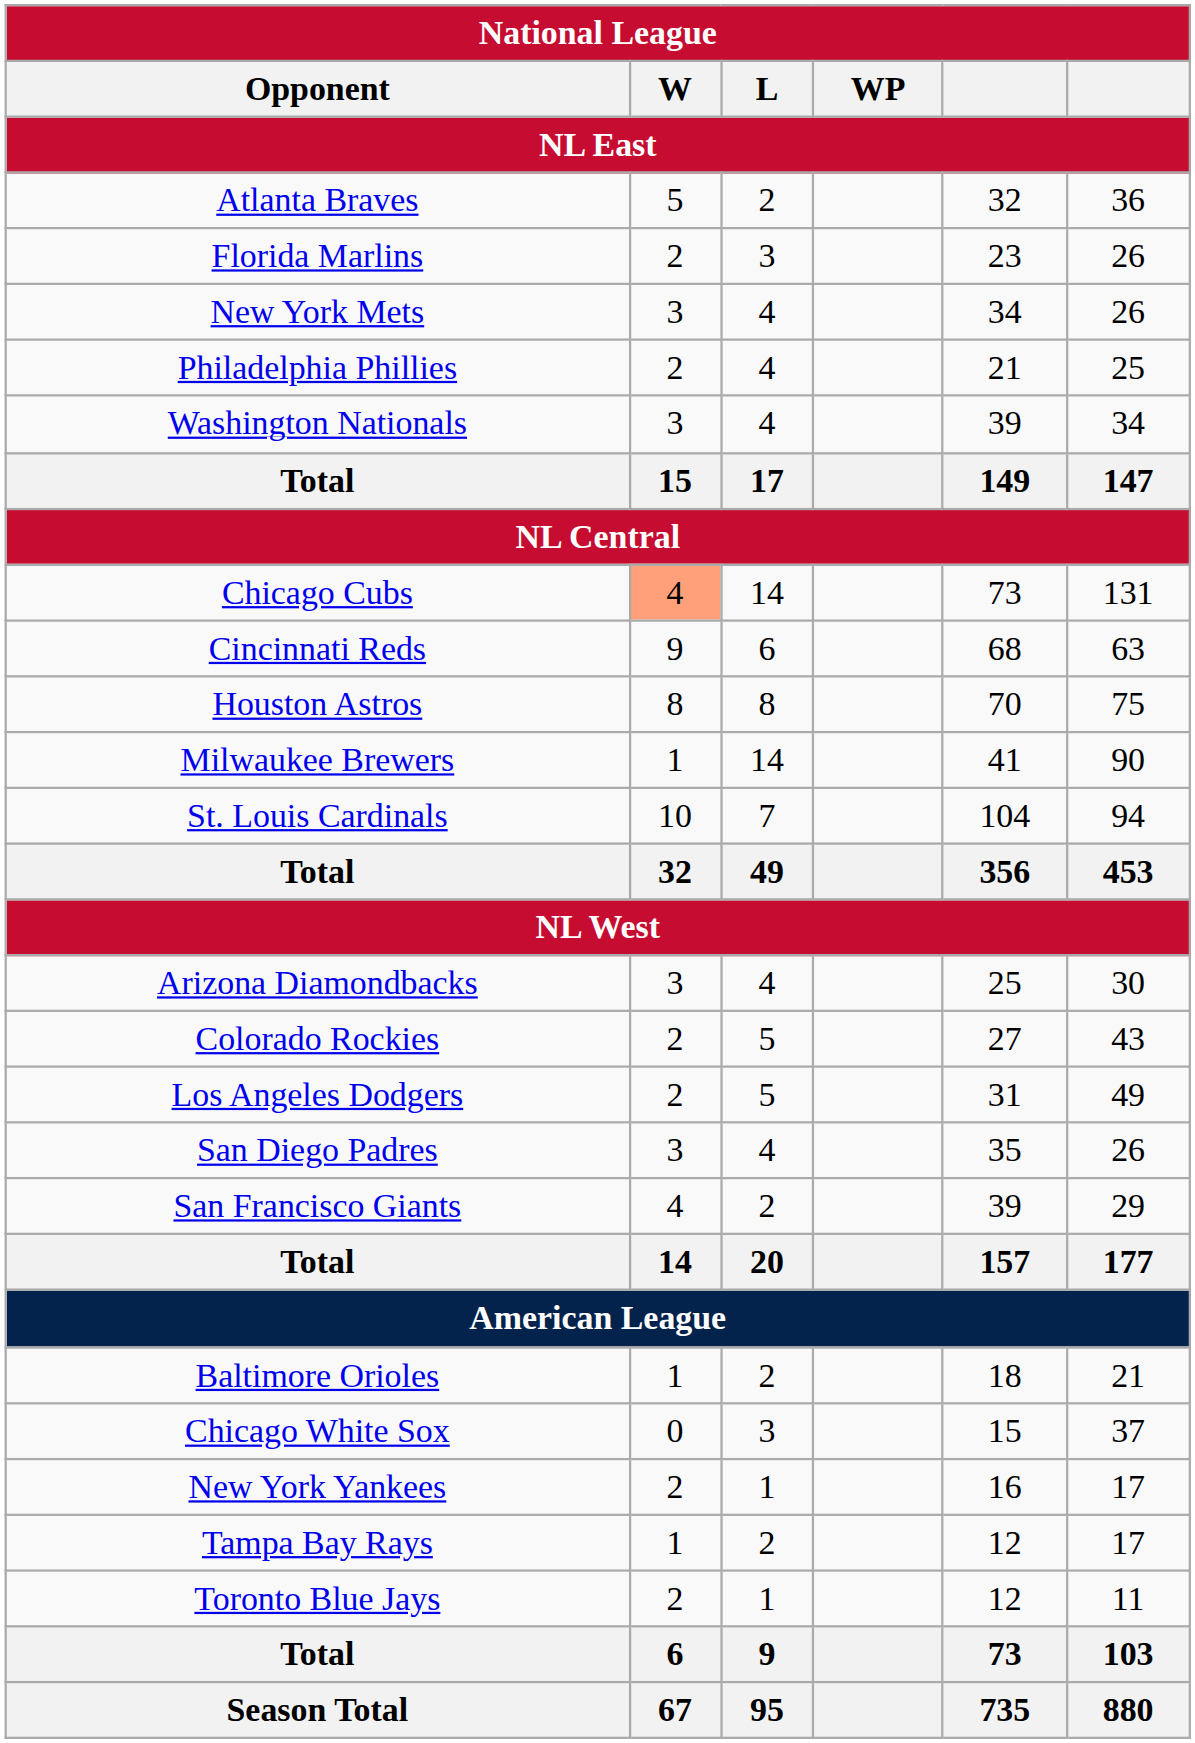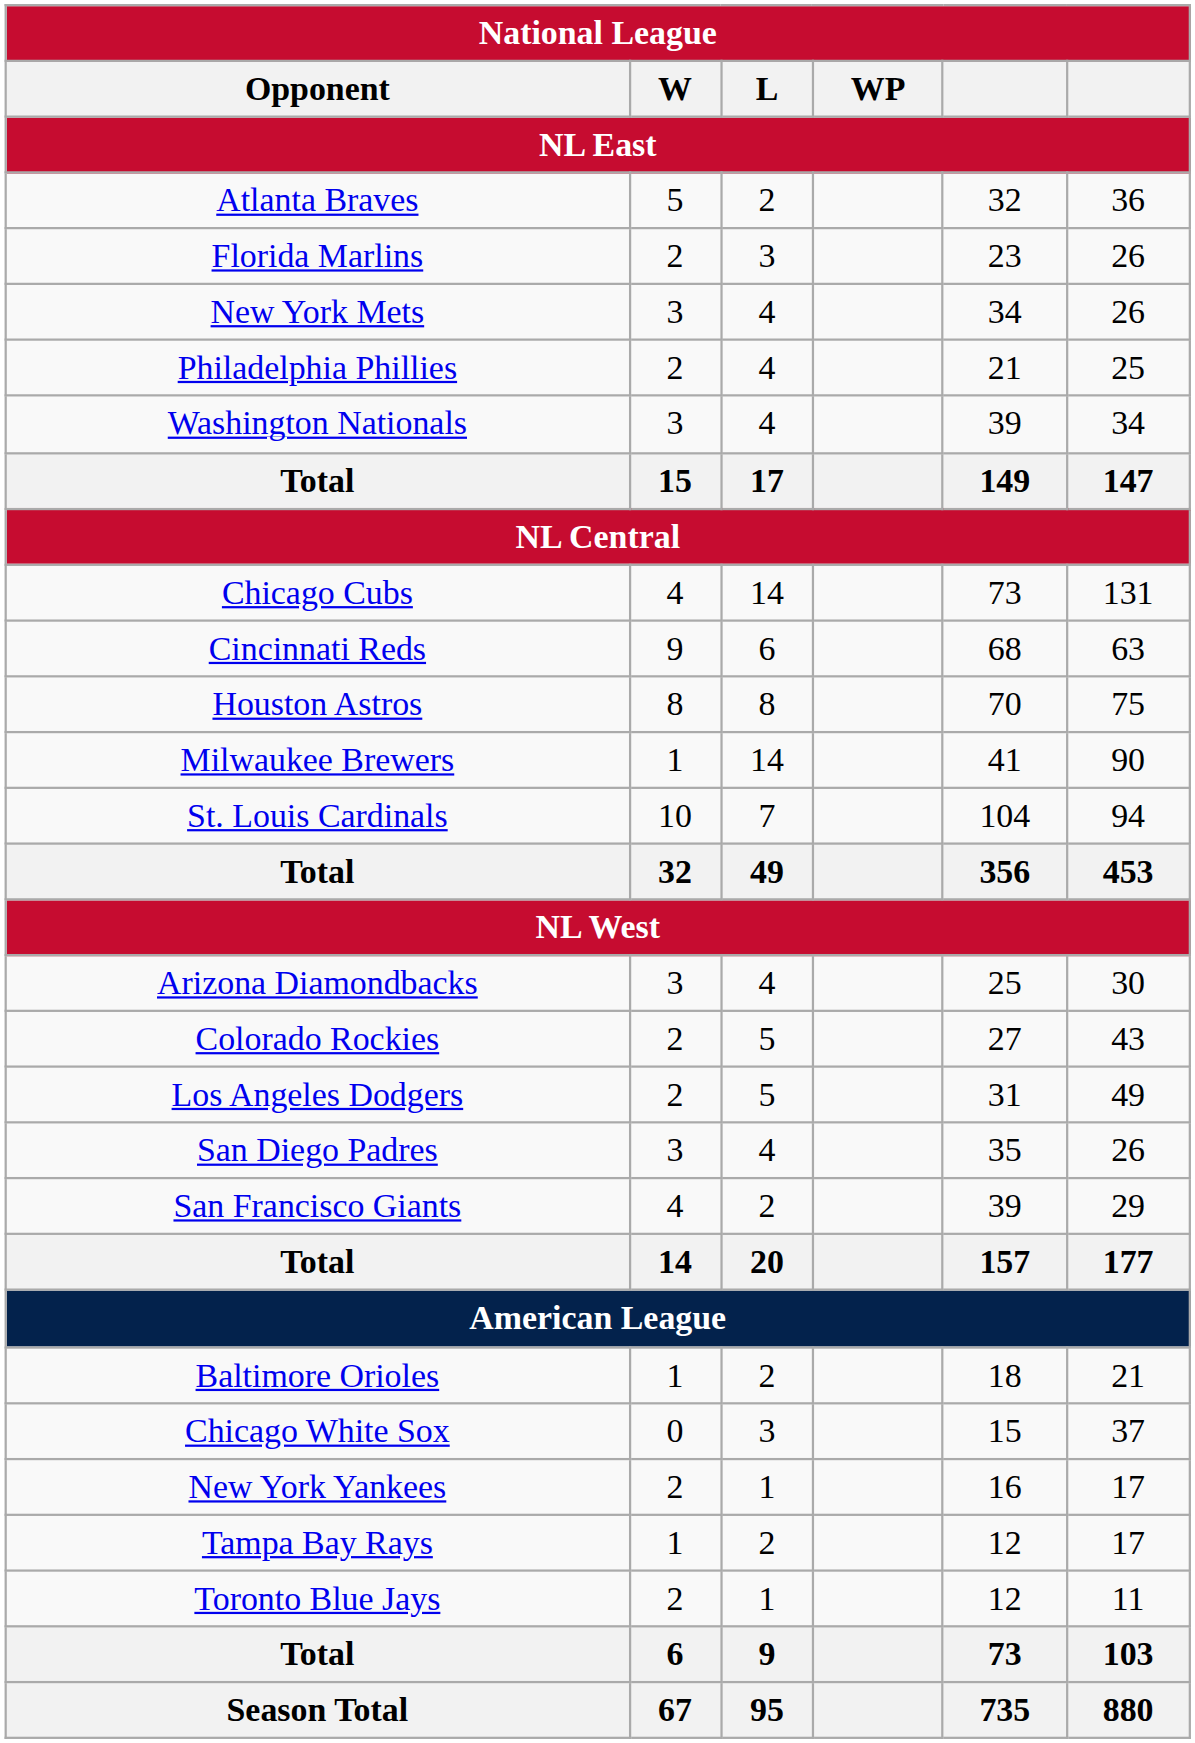(675, 591) lightsalmon background -> (675, 591) no background
